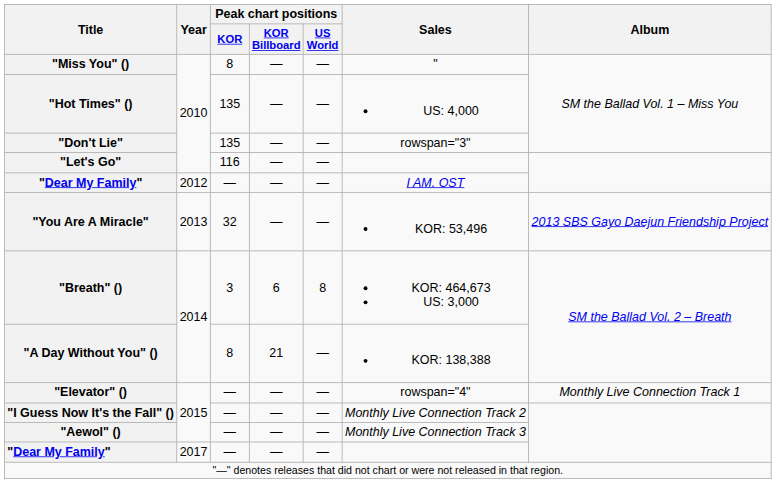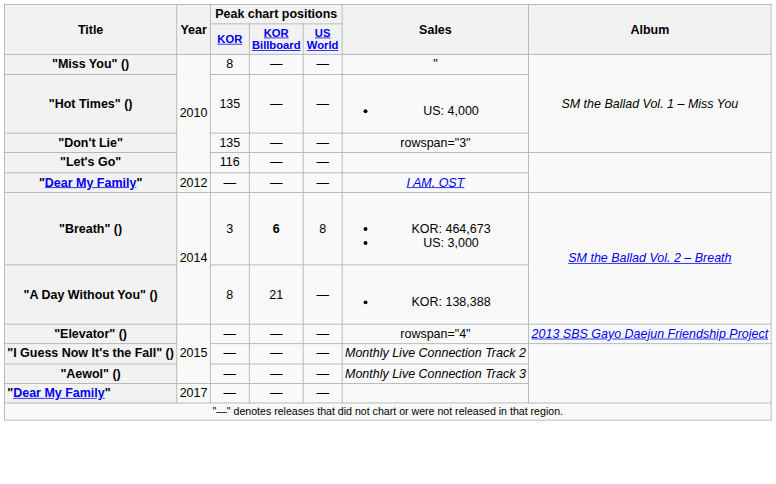- row: (91, 221)
(276, 287) normal -> (276, 228) bold
(650, 392) Monthly Live Connection Track 1 -> (650, 334) 2013 SBS Gayo Daejun Friendship Project
